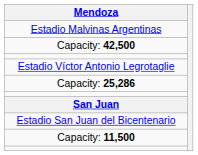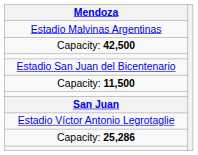(96, 67) Estadio Víctor Antonio Legrotaglie -> (96, 67) Estadio San Juan del Bicentenario
(96, 83) Capacity: 25,286 -> (96, 83) Capacity: 11,500
(96, 121) Estadio San Juan del Bicentenario -> (96, 121) Estadio Víctor Antonio Legrotaglie
(96, 137) Capacity: 11,500 -> (96, 137) Capacity: 25,286
